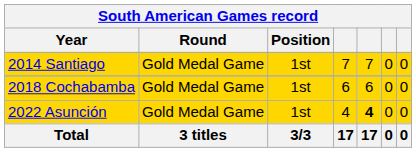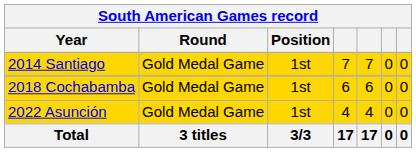(369, 111) bold -> (369, 111) normal
